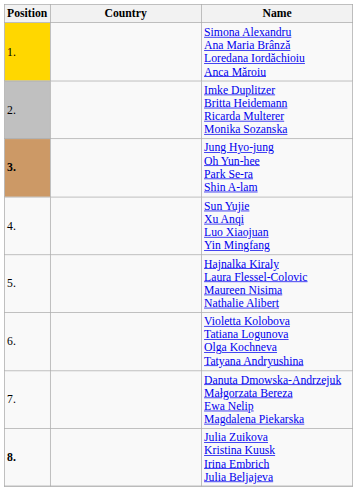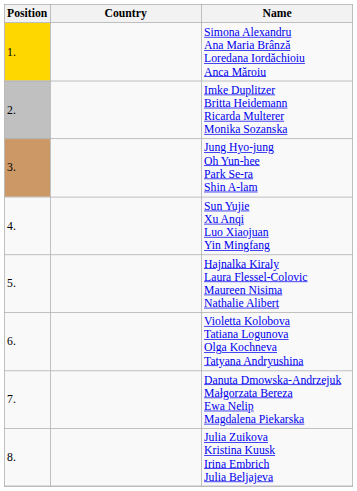(11, 167) bold -> (11, 167) normal
(11, 457) bold -> (11, 457) normal
